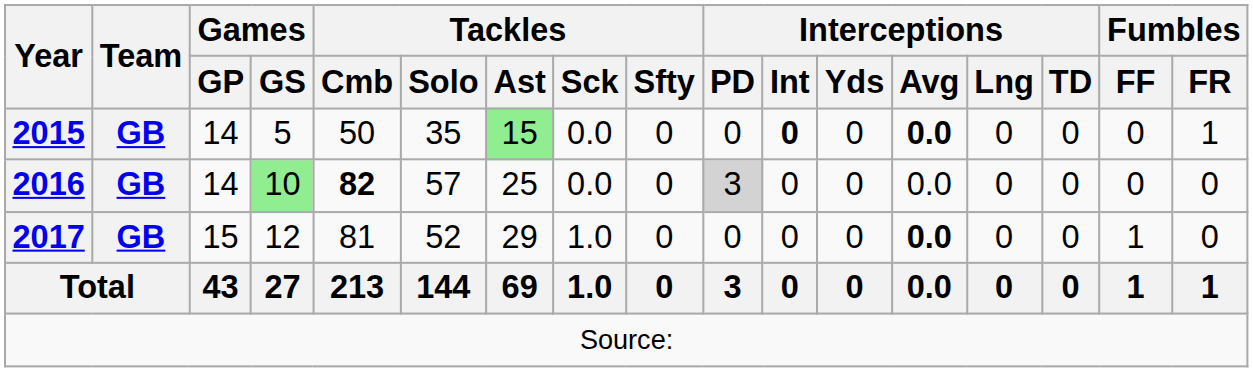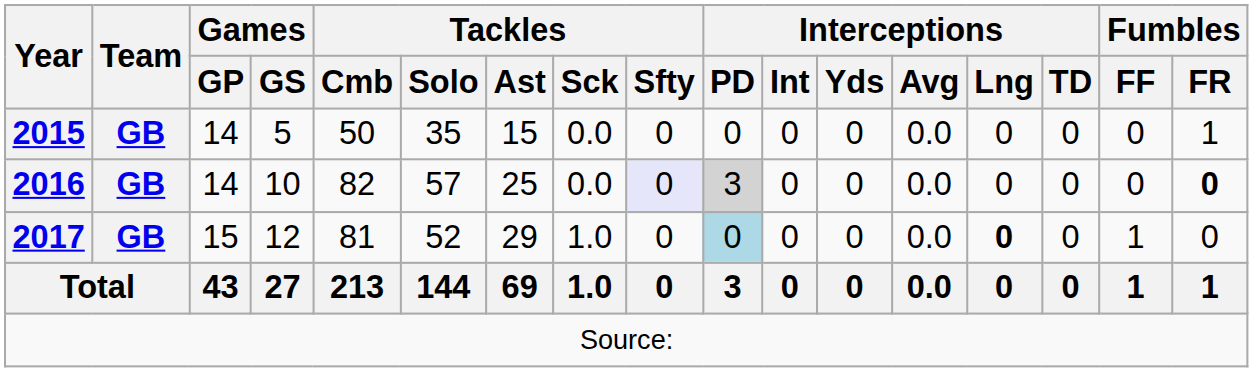(520, 133) lightgreen background -> (520, 133) no background
(790, 133) bold -> (790, 133) normal
(929, 133) bold -> (929, 133) normal
(283, 184) lightgreen background -> (283, 184) no background
(357, 184) bold -> (357, 184) normal
(664, 184) no background -> (664, 184) lavender background
(1210, 184) normal -> (1210, 184) bold
(732, 236) no background -> (732, 236) lightblue background
(929, 236) bold -> (929, 236) normal
(1004, 236) normal -> (1004, 236) bold
